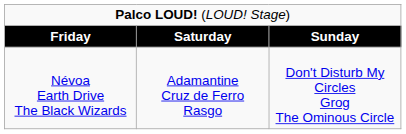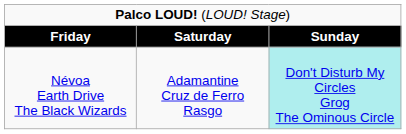(335, 95) no background -> (335, 95) paleturquoise background
